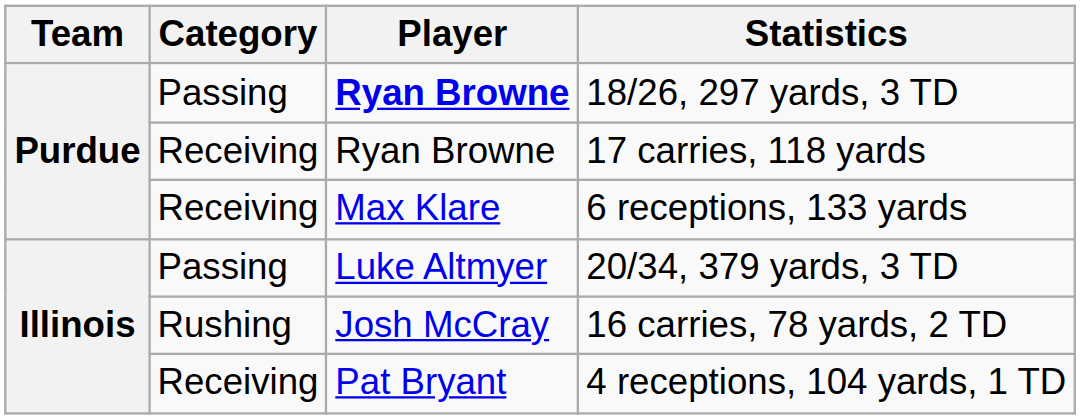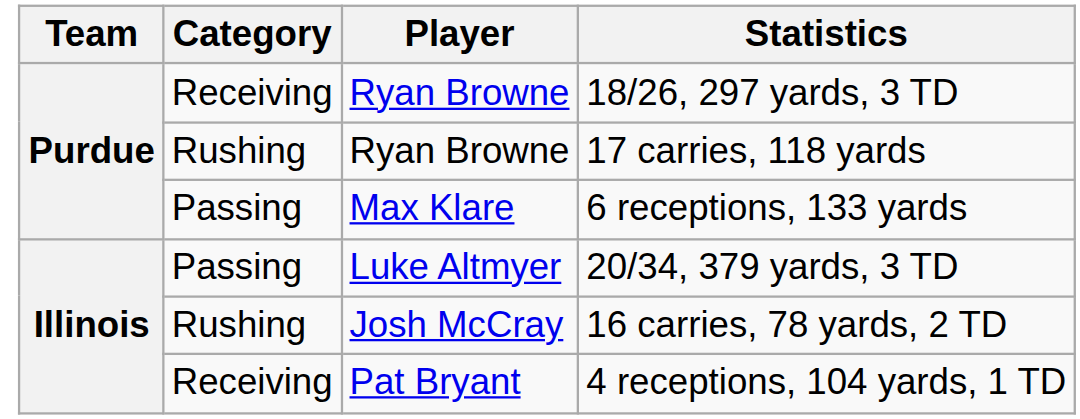(223, 92) Passing -> (252, 92) Receiving
(452, 92) bold -> (459, 92) normal
(238, 150) Receiving -> (239, 150) Rushing
(238, 208) Receiving -> (237, 208) Passing
